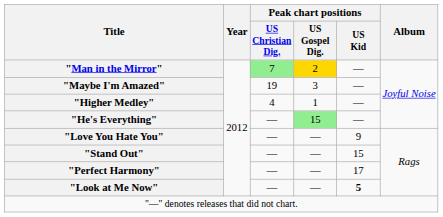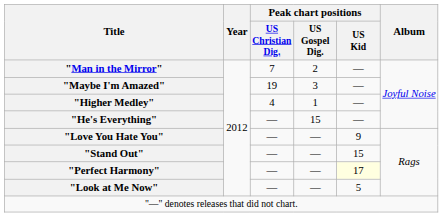(272, 68) lightgreen background -> (272, 68) no background
(315, 68) gold background -> (315, 68) no background
(315, 119) lightgreen background -> (315, 119) no background
(358, 170) no background -> (358, 170) lightyellow background
(358, 187) bold -> (358, 187) normal
